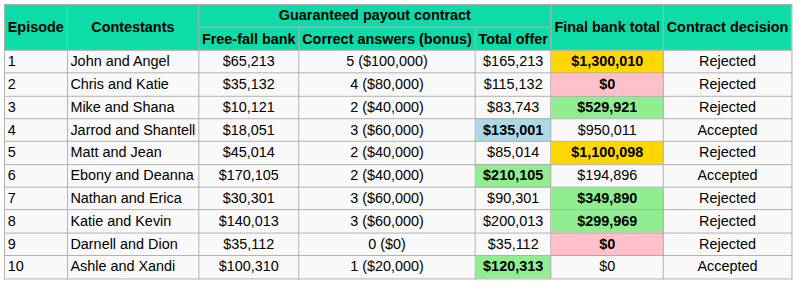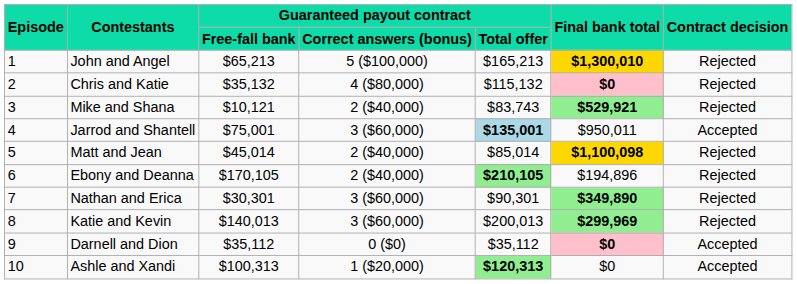(249, 130) $18,051 -> (249, 130) $75,001
(728, 175) Accepted -> (728, 175) Rejected
(728, 244) Rejected -> (728, 244) Accepted
(249, 267) $100,310 -> (249, 267) $100,313
